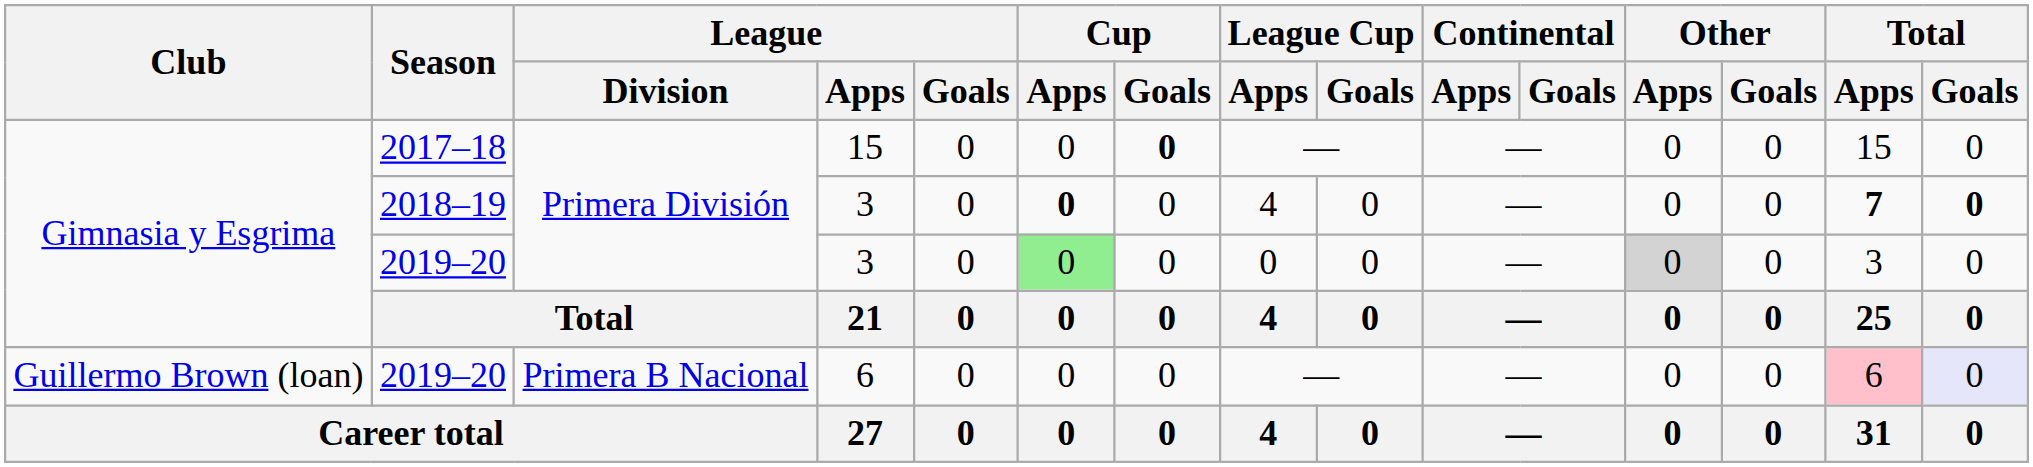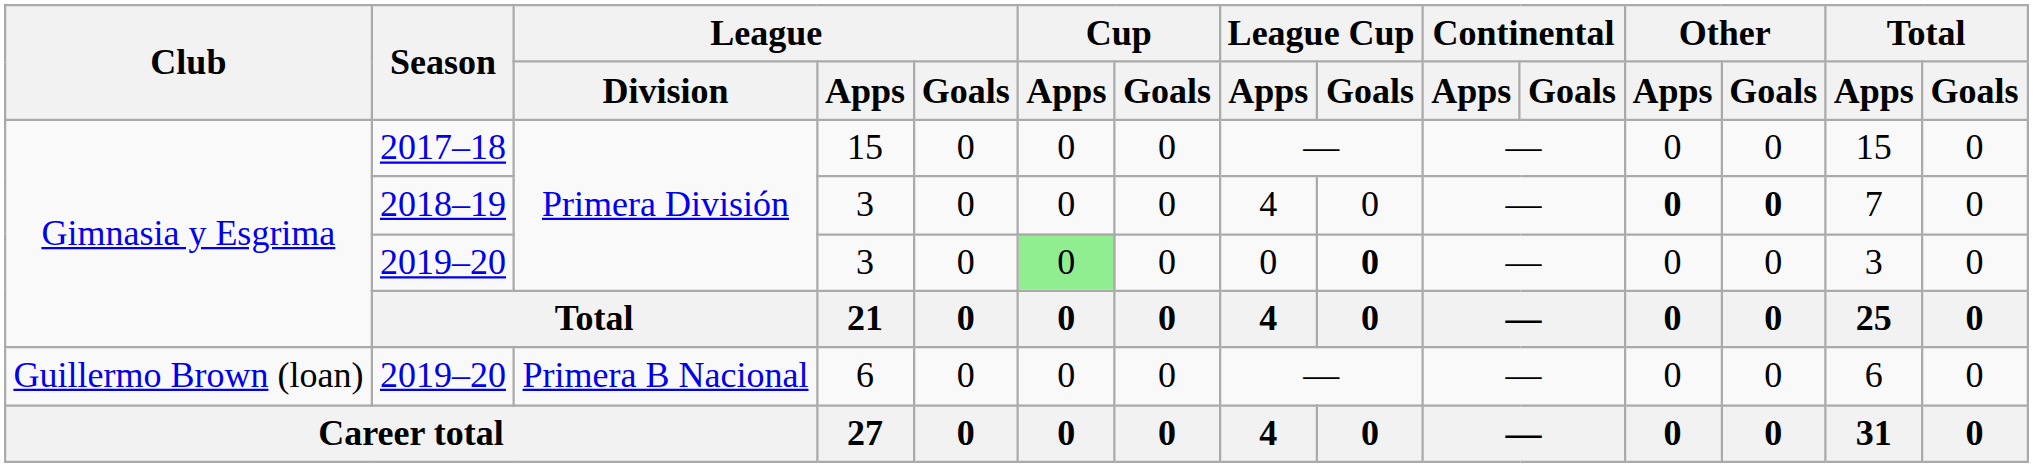(1167, 147) bold -> (1167, 147) normal
(1066, 204) bold -> (1066, 204) normal
(1673, 204) normal -> (1673, 204) bold
(1773, 204) normal -> (1773, 204) bold
(1874, 204) bold -> (1874, 204) normal
(1974, 204) bold -> (1974, 204) normal
(1370, 261) normal -> (1370, 261) bold
(1673, 261) lightgrey background -> (1673, 261) no background
(1874, 375) pink background -> (1874, 375) no background
(1974, 375) lavender background -> (1974, 375) no background
